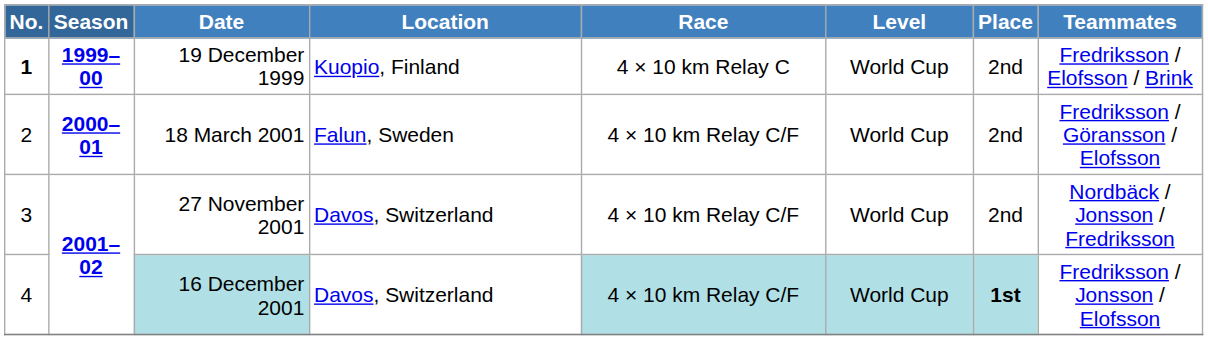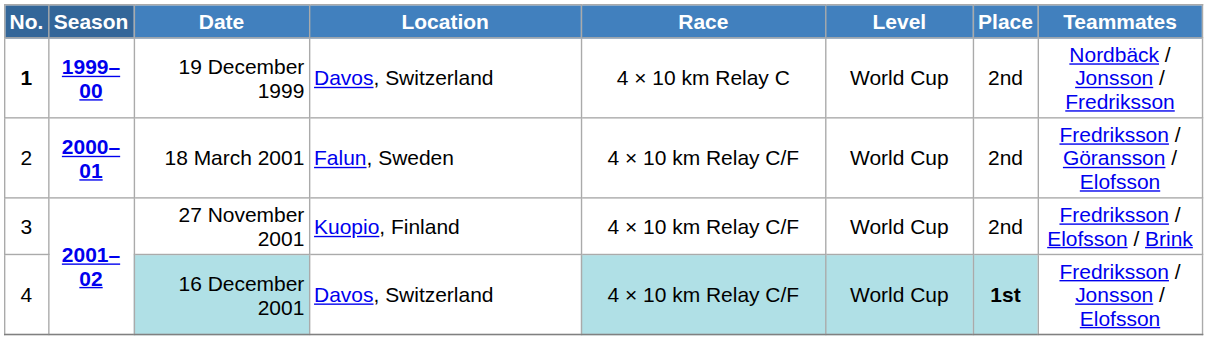(387, 66) Kuopio, Finland -> (404, 78) Davos, Switzerland
(1120, 66) Fredriksson / Elofsson / Brink -> (1120, 78) Nordbäck / Jonsson / Fredriksson
(404, 215) Davos, Switzerland -> (387, 227) Kuopio, Finland
(1120, 215) Nordbäck / Jonsson / Fredriksson -> (1120, 227) Fredriksson / Elofsson / Brink
